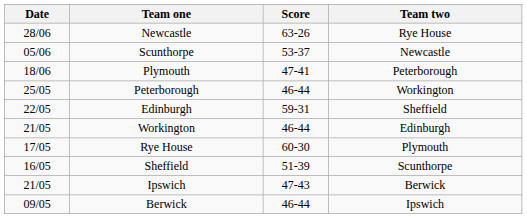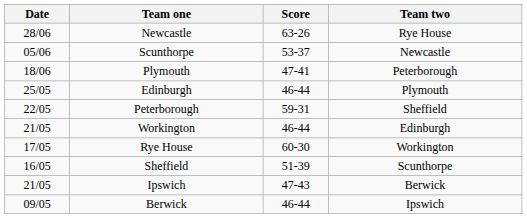(166, 90) Peterborough -> (166, 90) Edinburgh
(425, 90) Workington -> (425, 90) Plymouth
(166, 109) Edinburgh -> (166, 109) Peterborough
(425, 147) Plymouth -> (425, 147) Workington
